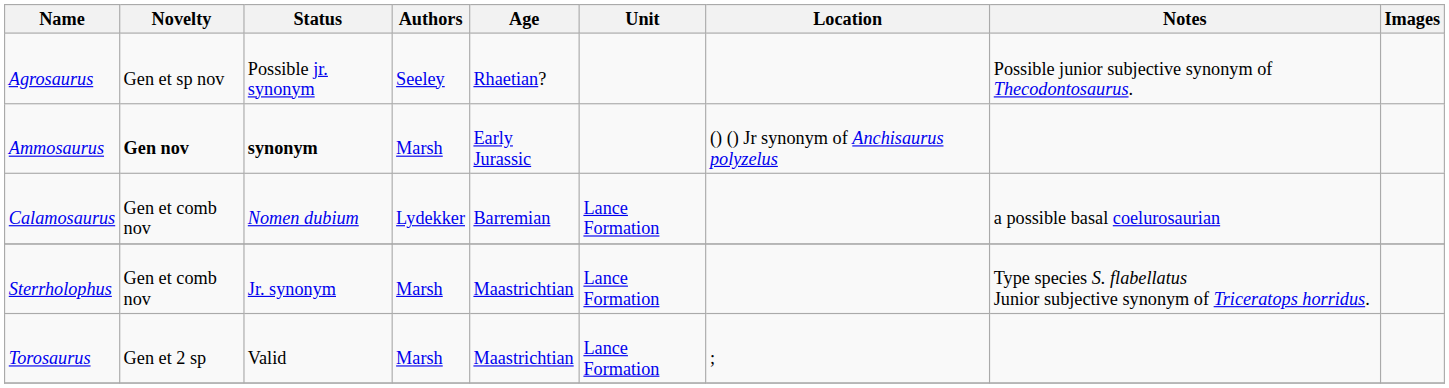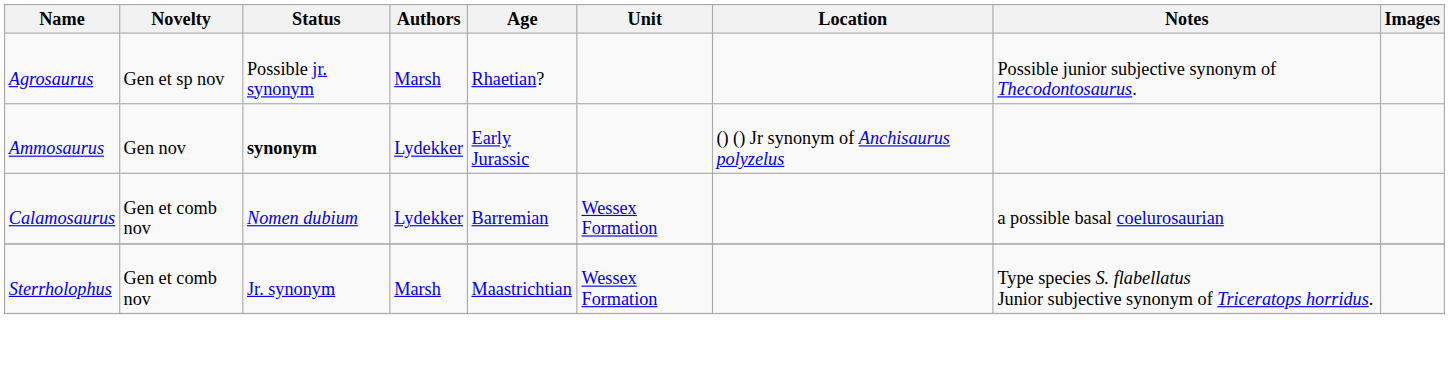(420, 78) Seeley -> (418, 78) Marsh
(156, 148) bold -> (155, 148) normal
(419, 148) Marsh -> (429, 148) Lydekker
(621, 218) Lance Formation -> (619, 218) Wessex Formation
(621, 288) Lance Formation -> (619, 288) Wessex Formation
- row: (50, 358)
